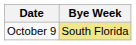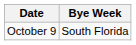(95, 31) khaki background -> (95, 31) no background
